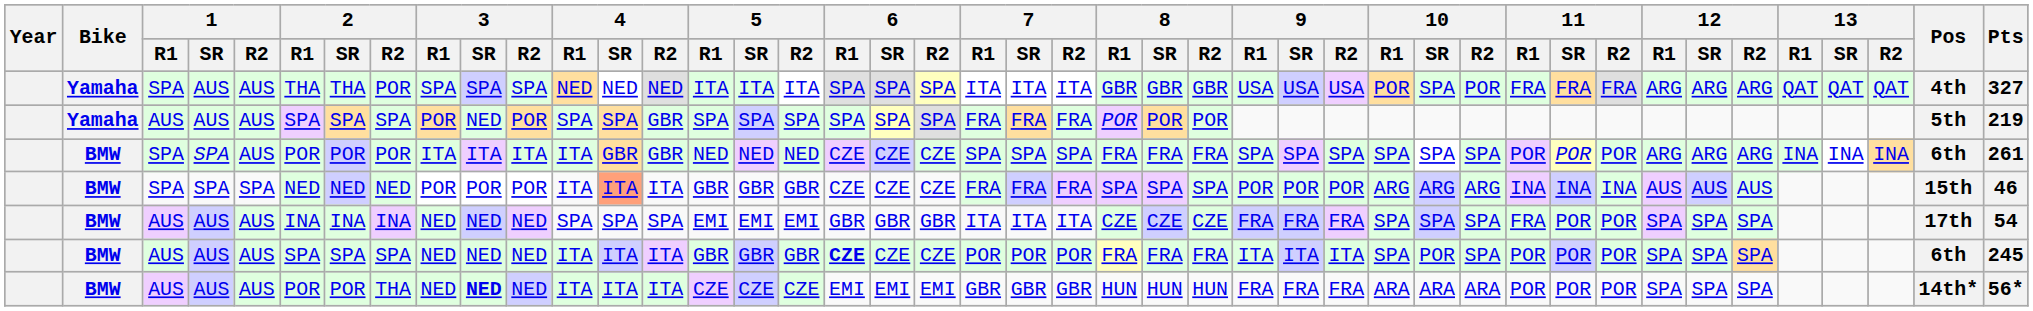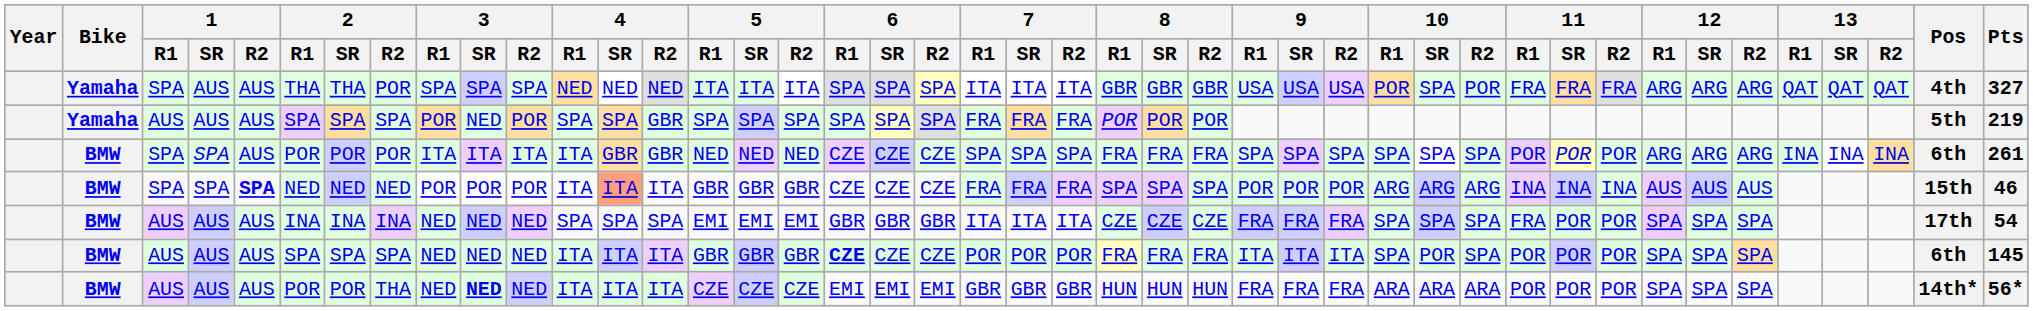(257, 188) normal -> (257, 188) bold
(2006, 255) 245 -> (2006, 255) 145
